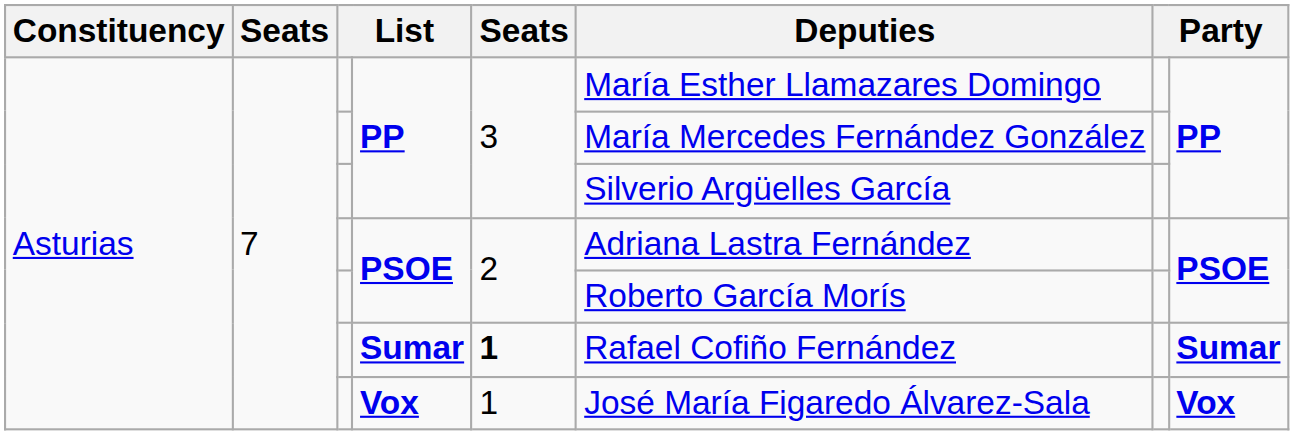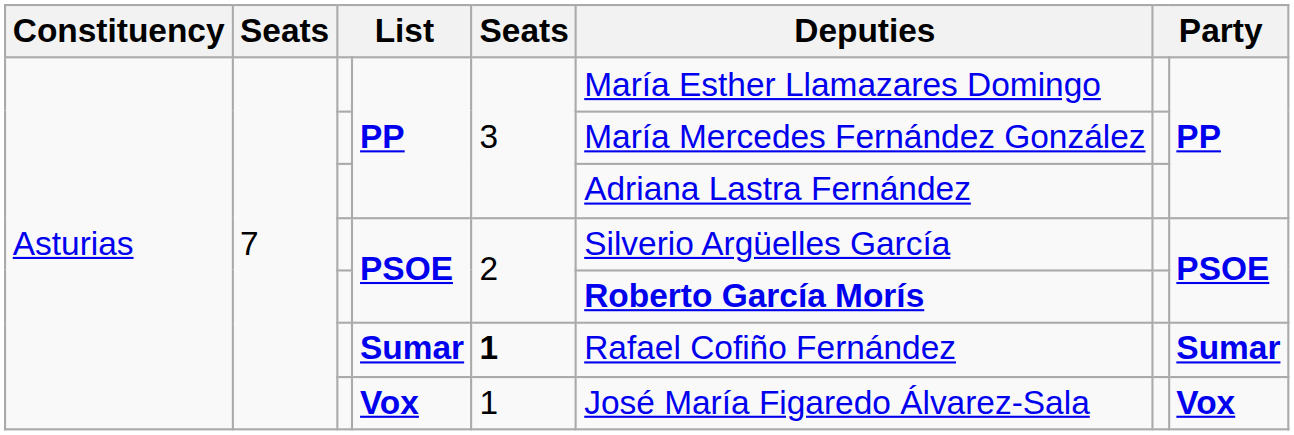(767, 190) Silverio Argüelles García -> (778, 190) Adriana Lastra Fernández
(778, 243) Adriana Lastra Fernández -> (767, 243) Silverio Argüelles García
(745, 296) normal -> (754, 296) bold
